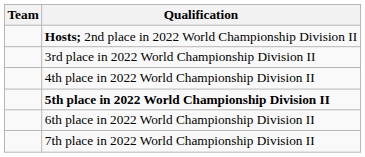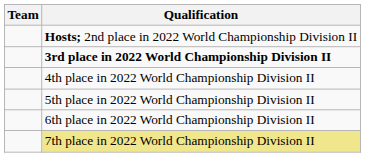(180, 57) normal -> (188, 57) bold
(187, 99) bold -> (180, 99) normal
(180, 141) no background -> (180, 141) khaki background
